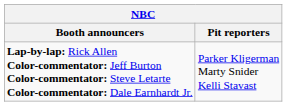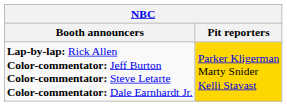(239, 71) no background -> (239, 71) gold background
